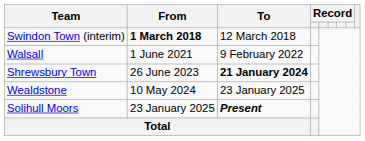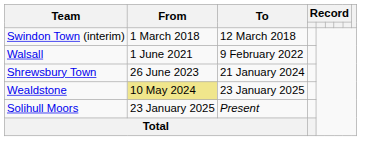(166, 36) bold -> (165, 36) normal
(264, 72) bold -> (262, 72) normal
(163, 90) no background -> (163, 90) khaki background
(241, 108) bold -> (240, 108) normal
